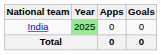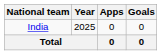(85, 27) lightgreen background -> (85, 27) no background
